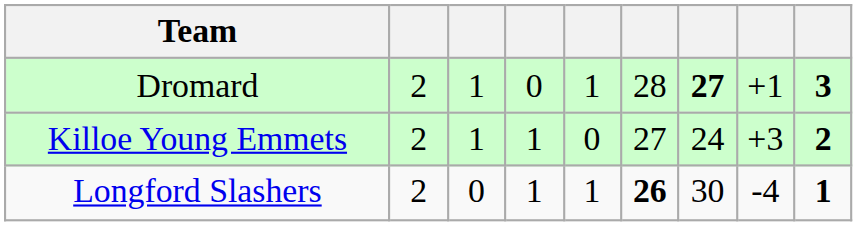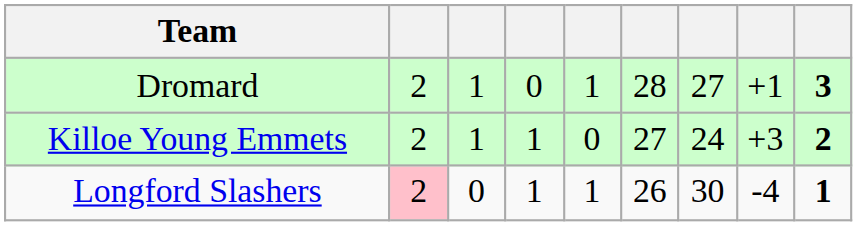(708, 84) bold -> (708, 84) normal
(419, 191) no background -> (419, 191) pink background
(650, 191) bold -> (650, 191) normal
